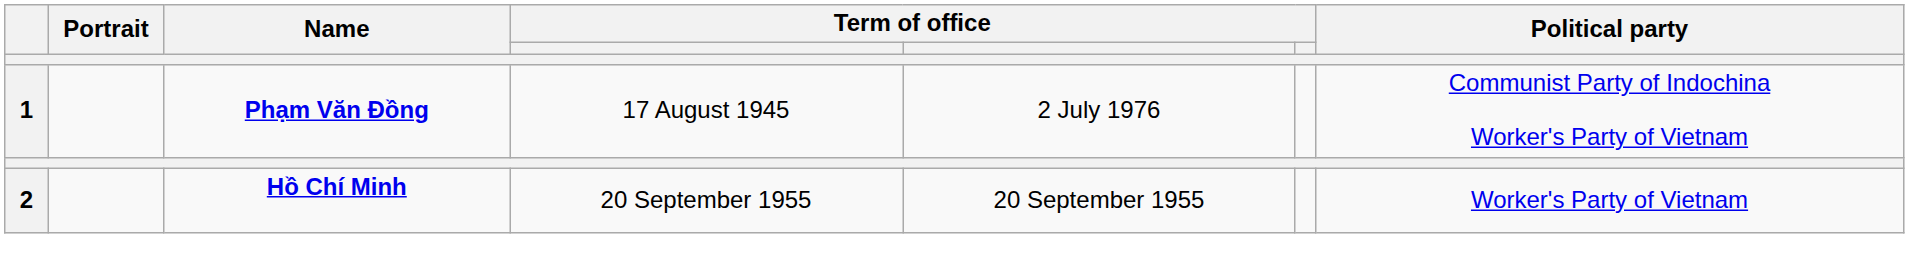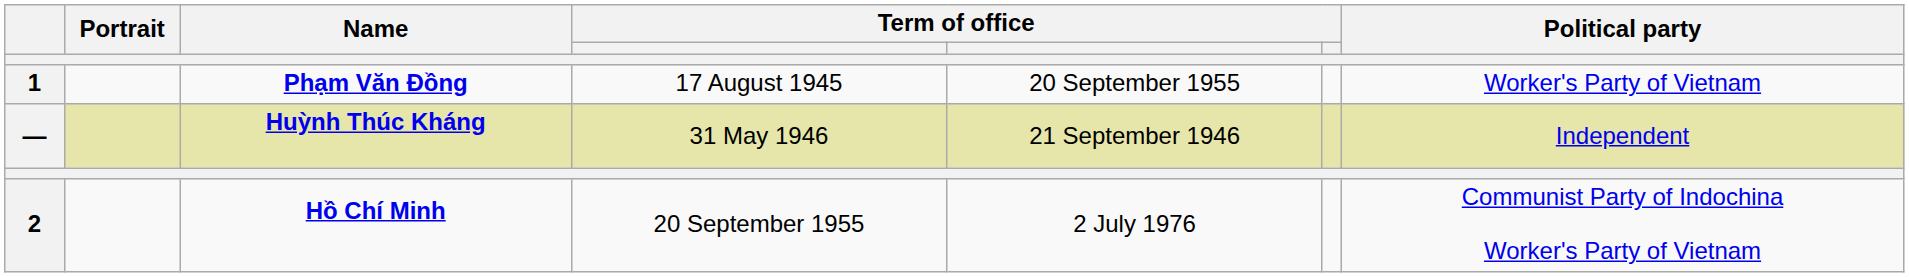(1099, 110) 2 July 1976 -> (1135, 83) 20 September 1955
(1610, 110) Communist Party of Indochina Worker's Party of Vietnam -> (1623, 83) Worker's Party of Vietnam
+ row: (34, 135)
(1099, 200) 20 September 1955 -> (1135, 224) 2 July 1976
(1610, 200) Worker's Party of Vietnam -> (1623, 224) Communist Party of Indochina Worker's Party of Vietnam
